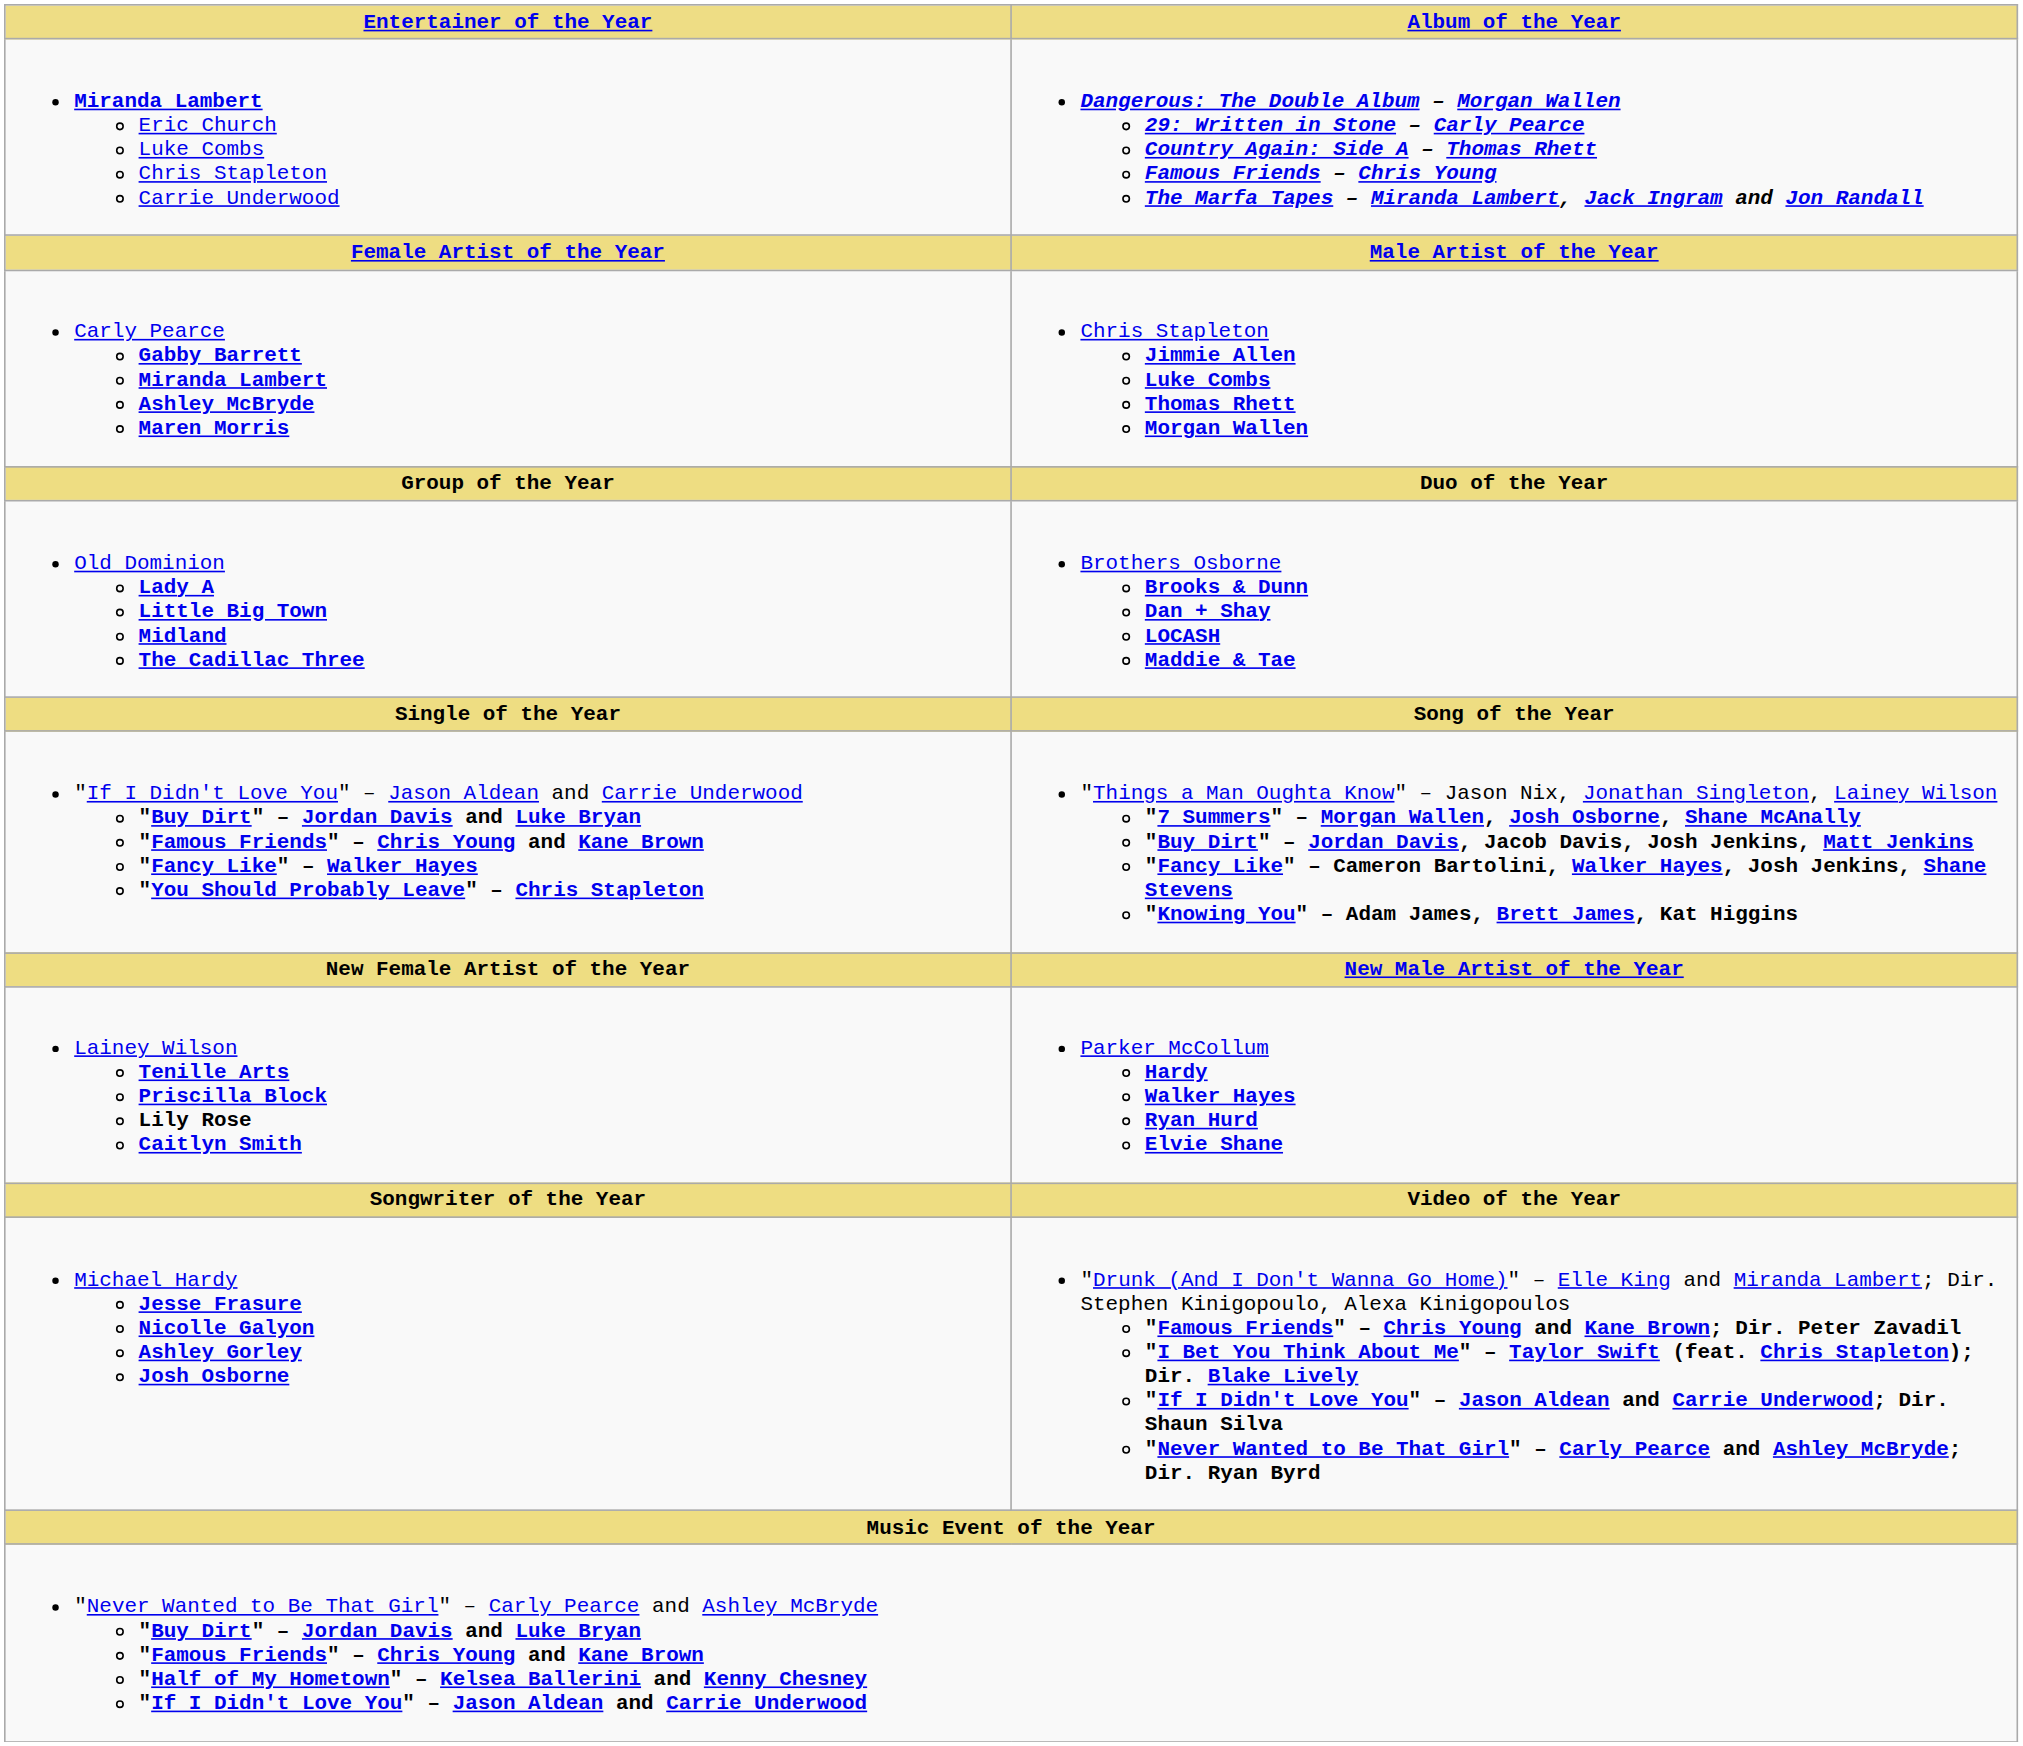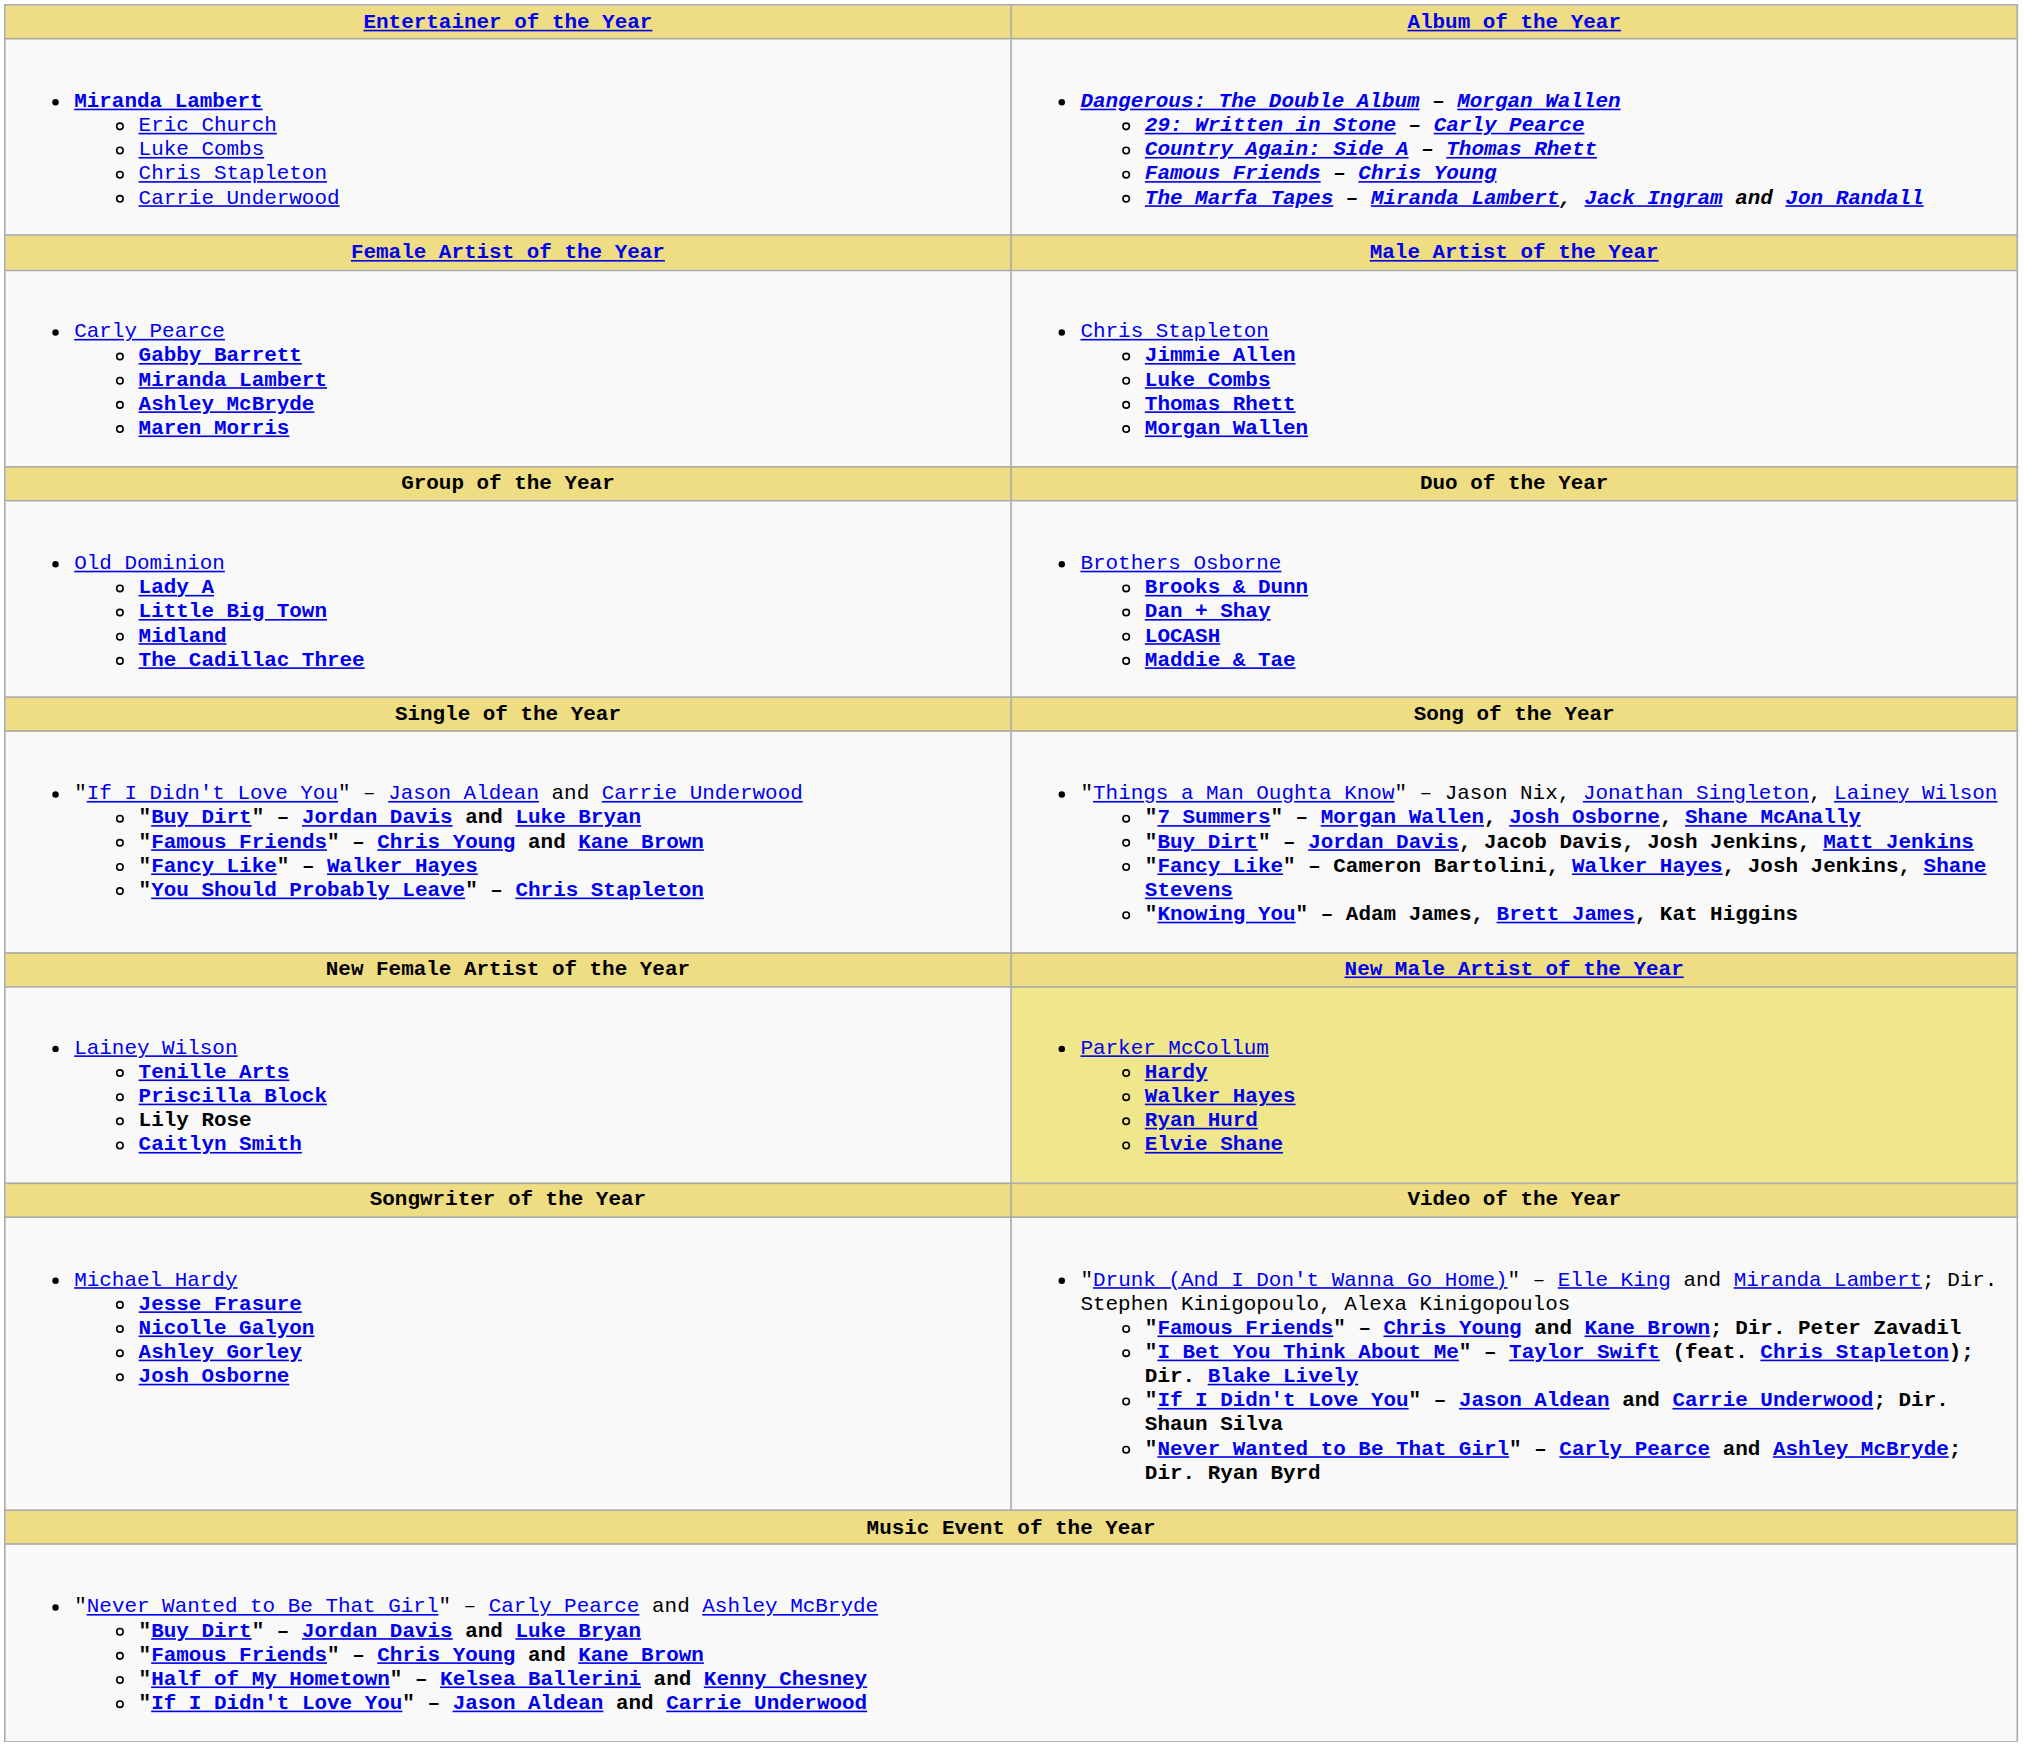(1514, 1097) no background -> (1514, 1097) khaki background
